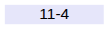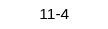(54, 14) lavender background -> (54, 14) no background
